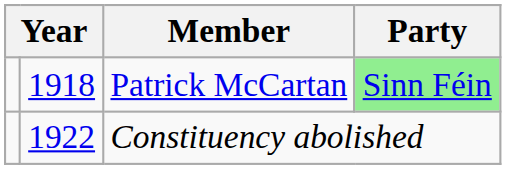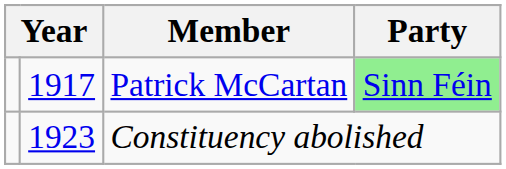(62, 84) 1918 -> (62, 84) 1917
(62, 137) 1922 -> (62, 137) 1923
